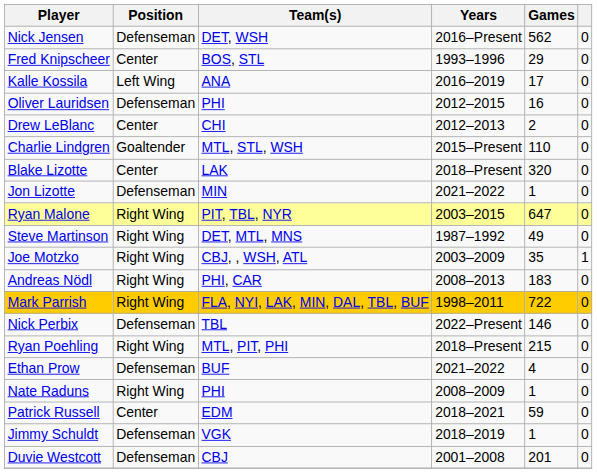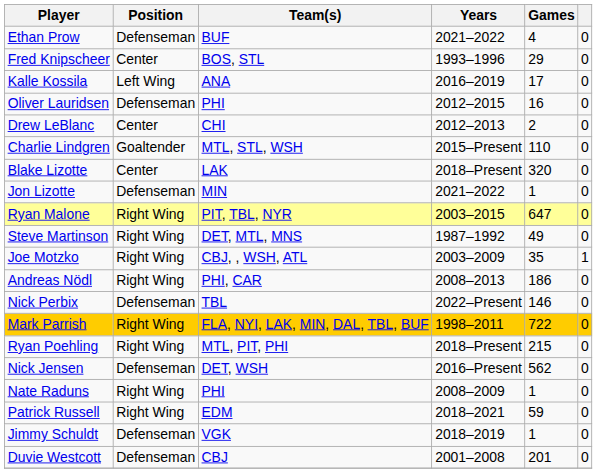rows swapped: (46, 37) <-> (44, 368)
(540, 280) 183 -> (540, 280) 186
rows swapped: (47, 302) <-> (43, 324)
(137, 412) Center -> (150, 412) Right Wing
